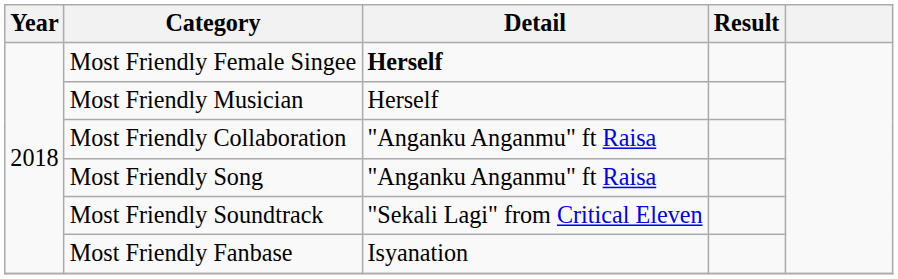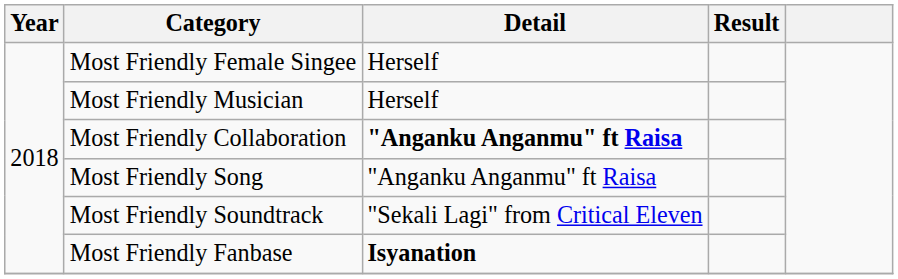(405, 61) bold -> (403, 61) normal
(512, 138) normal -> (525, 138) bold
(418, 253) normal -> (422, 253) bold
